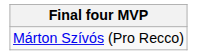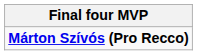(98, 38) normal -> (98, 38) bold
